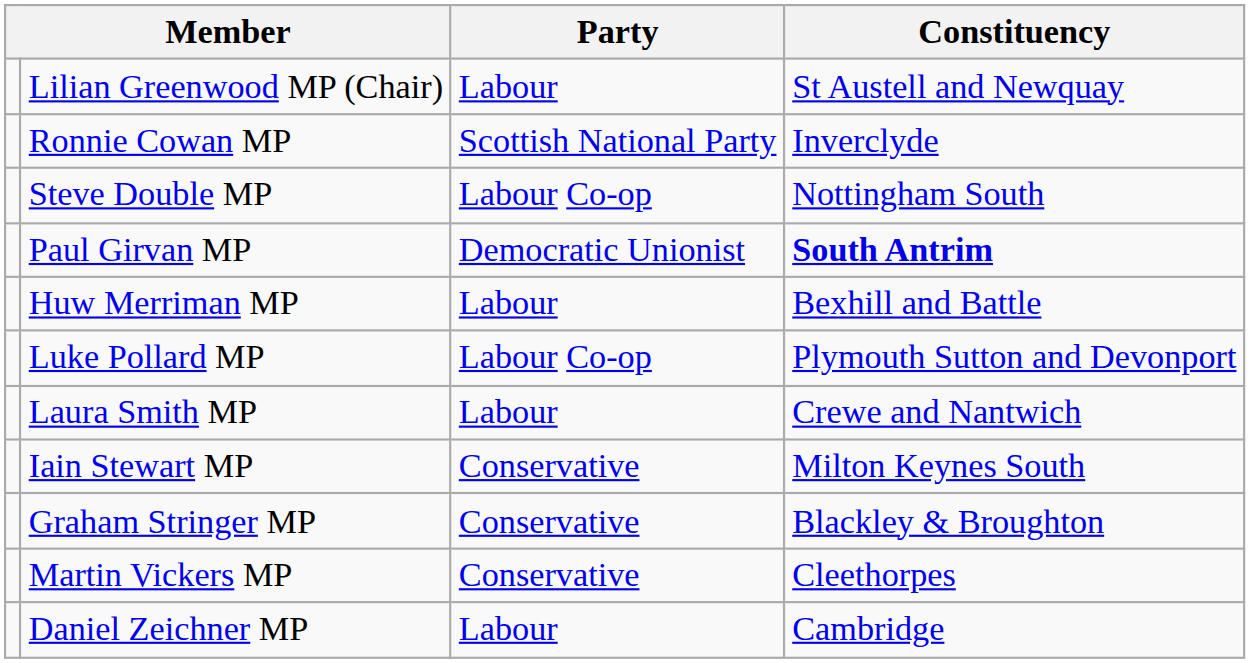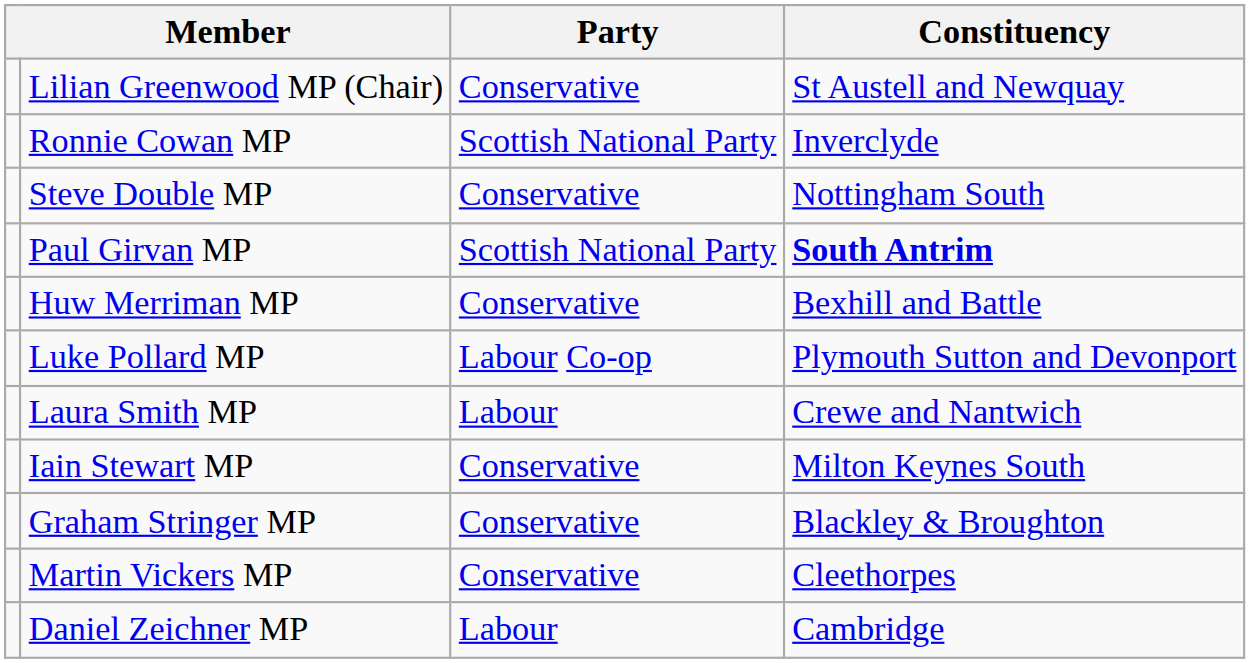(508, 85) Labour -> (549, 85) Conservative
(555, 194) Labour Co-op -> (549, 194) Conservative
(602, 248) Democratic Unionist -> (618, 248) Scottish National Party
(508, 303) Labour -> (549, 303) Conservative
